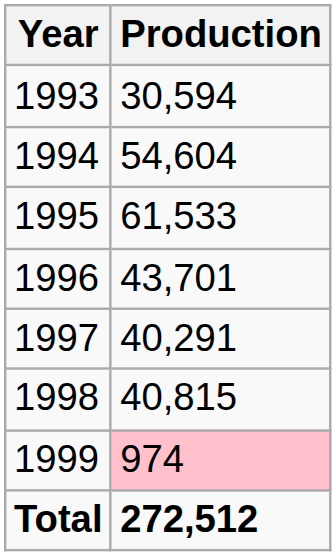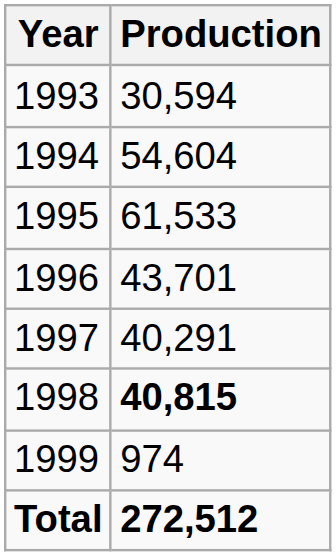(179, 398) normal -> (179, 398) bold
(152, 459) pink background -> (152, 459) no background
